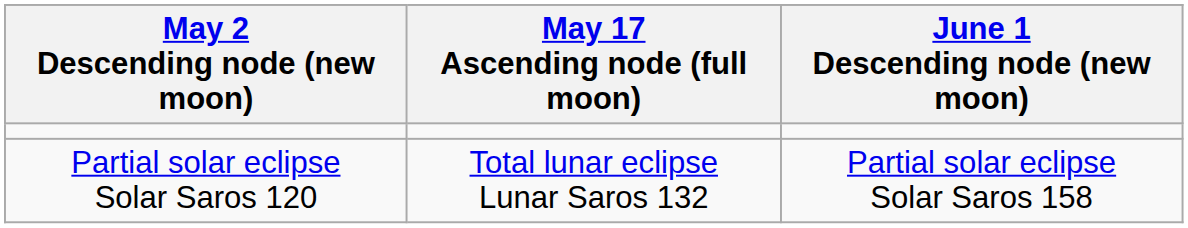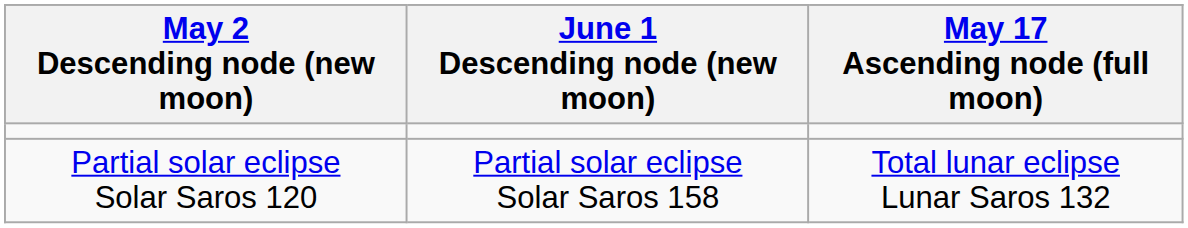columns swapped: (594, 64) <-> (982, 64)
